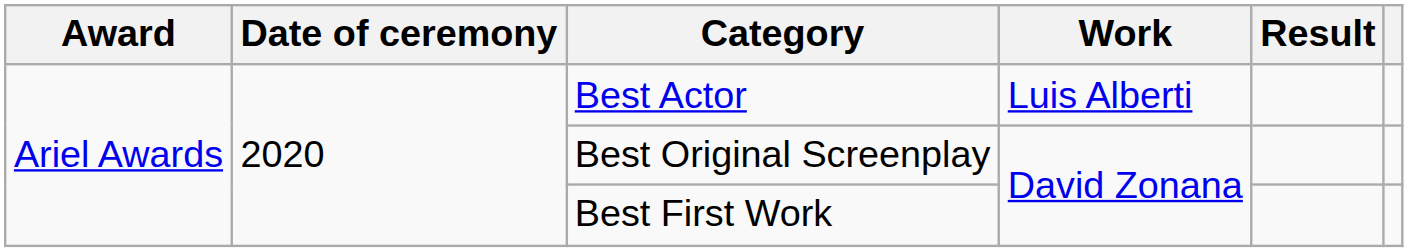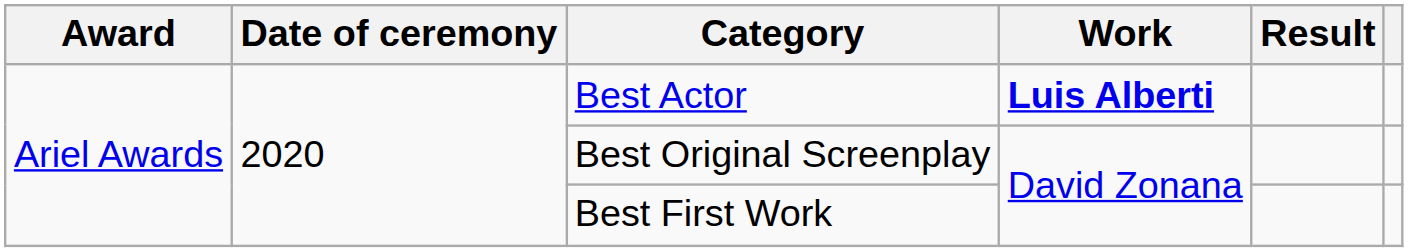(1100, 94) normal -> (1111, 94) bold
